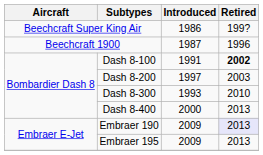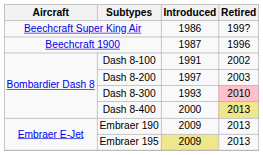(239, 61) bold -> (239, 61) normal
(239, 93) no background -> (239, 93) pink background
(239, 110) no background -> (239, 110) khaki background
(239, 126) lavender background -> (239, 126) no background
(190, 142) no background -> (190, 142) khaki background
